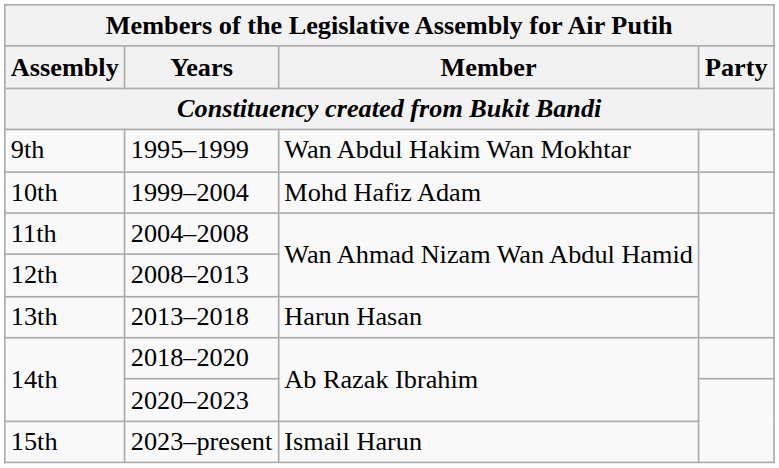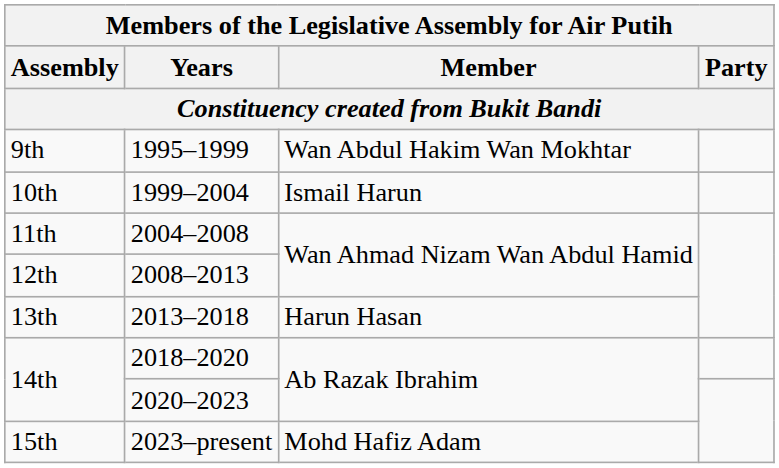(383, 191) Mohd Hafiz Adam -> (353, 191) Ismail Harun
(353, 441) Ismail Harun -> (383, 441) Mohd Hafiz Adam
